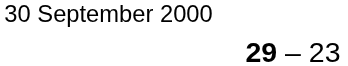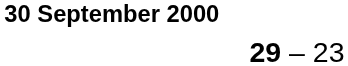(109, 14) normal -> (112, 13) bold
